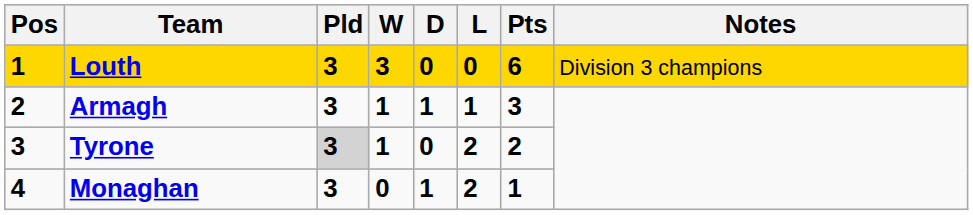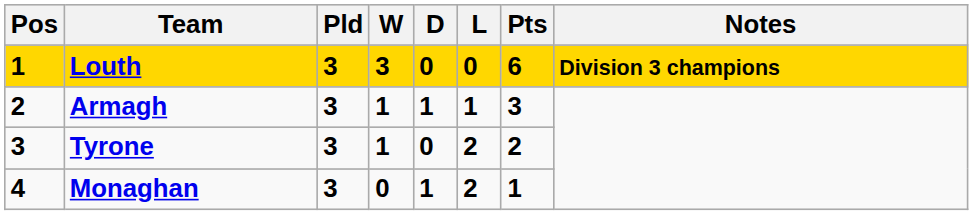(661, 67) normal -> (670, 65) bold
(330, 147) lightgrey background -> (330, 147) no background
